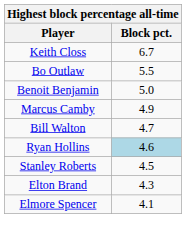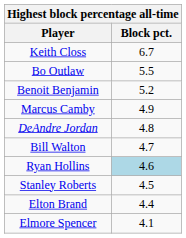(146, 90) 5.0 -> (146, 90) 5.2
+ row: (58, 128)
(146, 185) 4.3 -> (146, 204) 4.4
